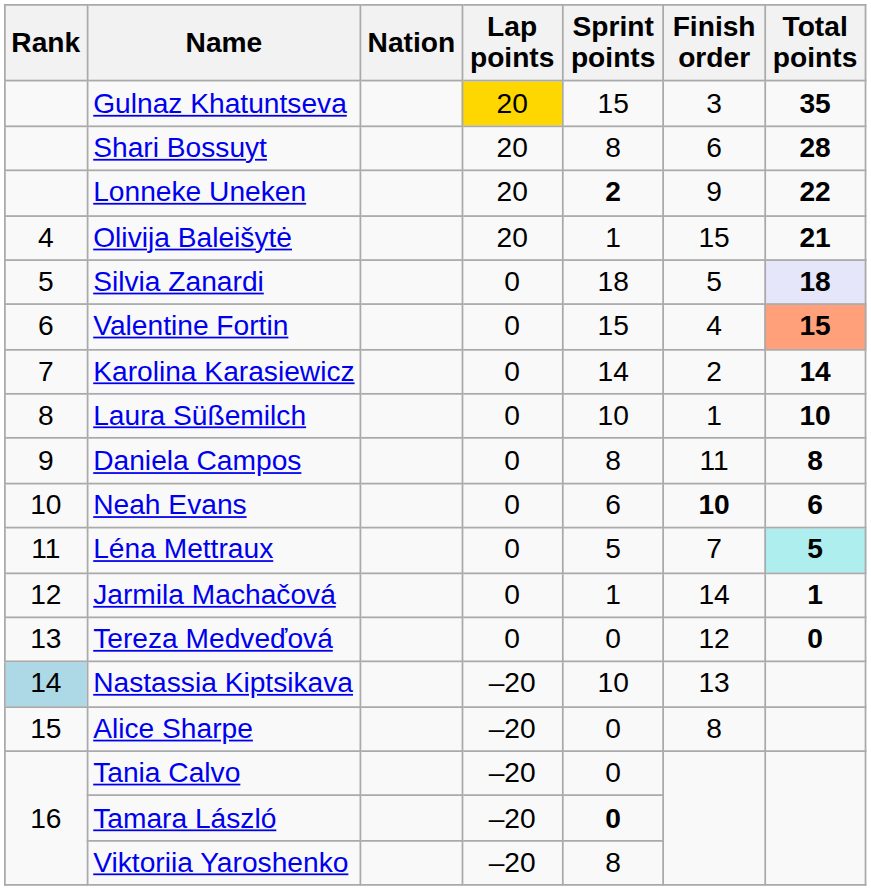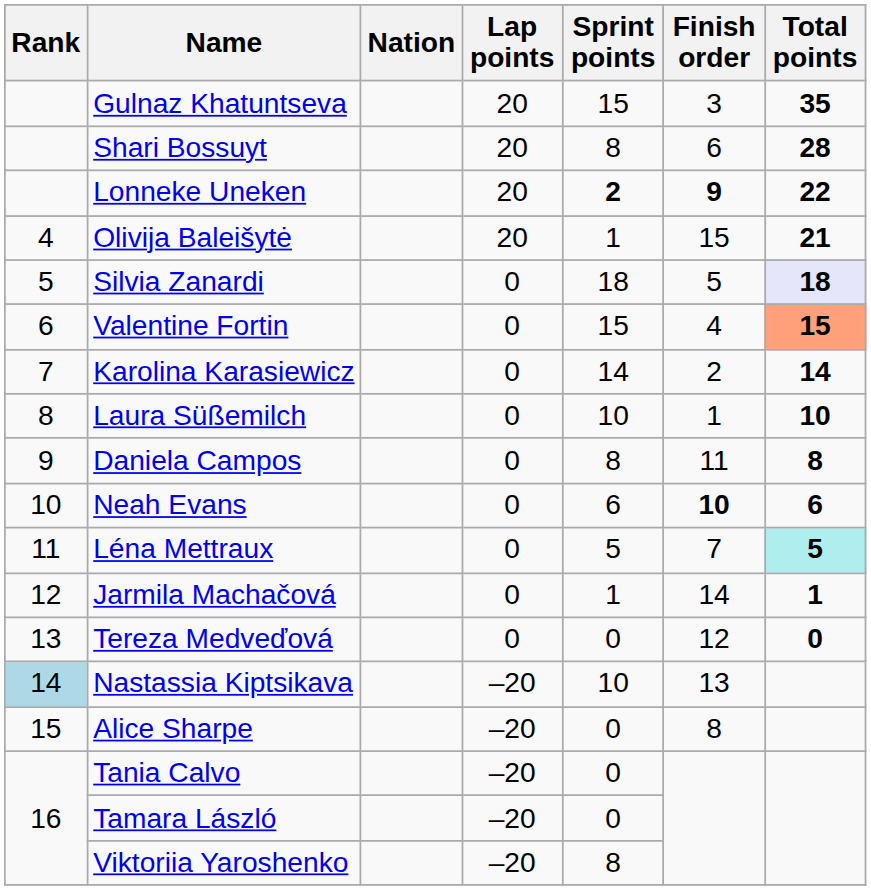(512, 103) gold background -> (512, 103) no background
(714, 192) normal -> (714, 192) bold
(613, 817) bold -> (613, 817) normal
